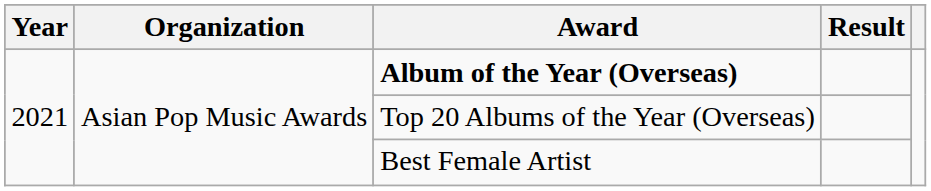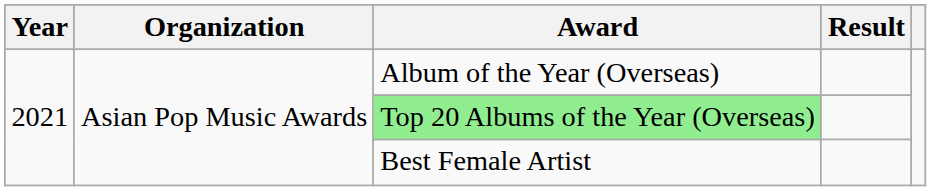(559, 71) bold -> (550, 71) normal
(598, 116) no background -> (598, 116) lightgreen background
